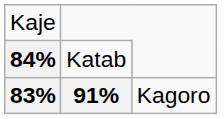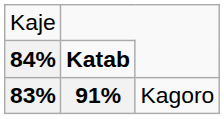(96, 58) normal -> (98, 58) bold
